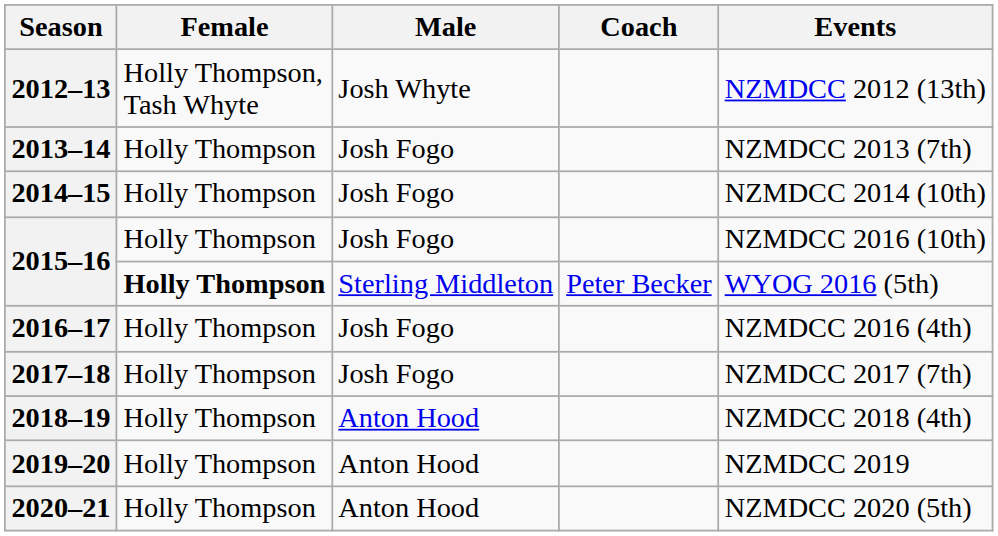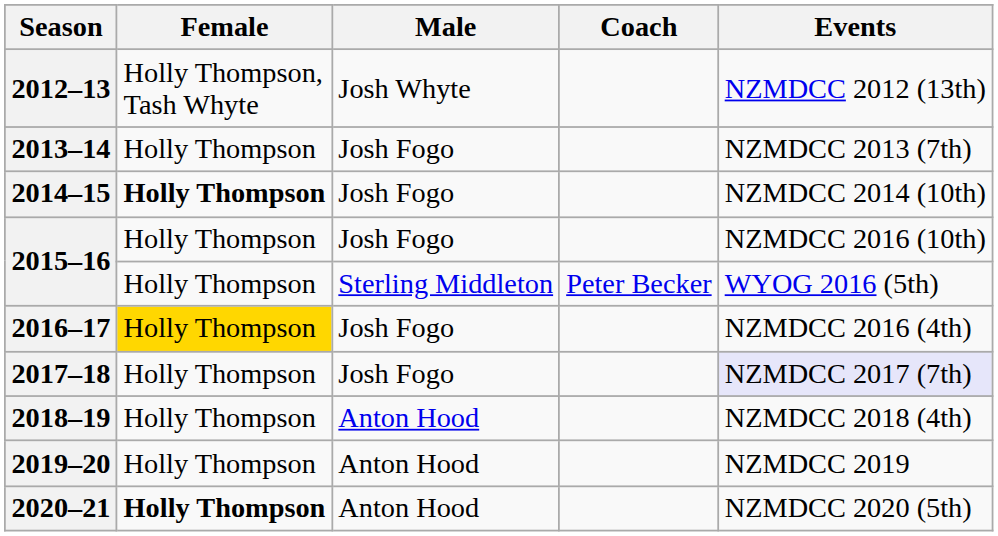(220, 193) normal -> (224, 193) bold
(224, 283) bold -> (220, 283) normal
(220, 328) no background -> (220, 328) gold background
(848, 373) no background -> (848, 373) lavender background
(220, 507) normal -> (224, 507) bold
